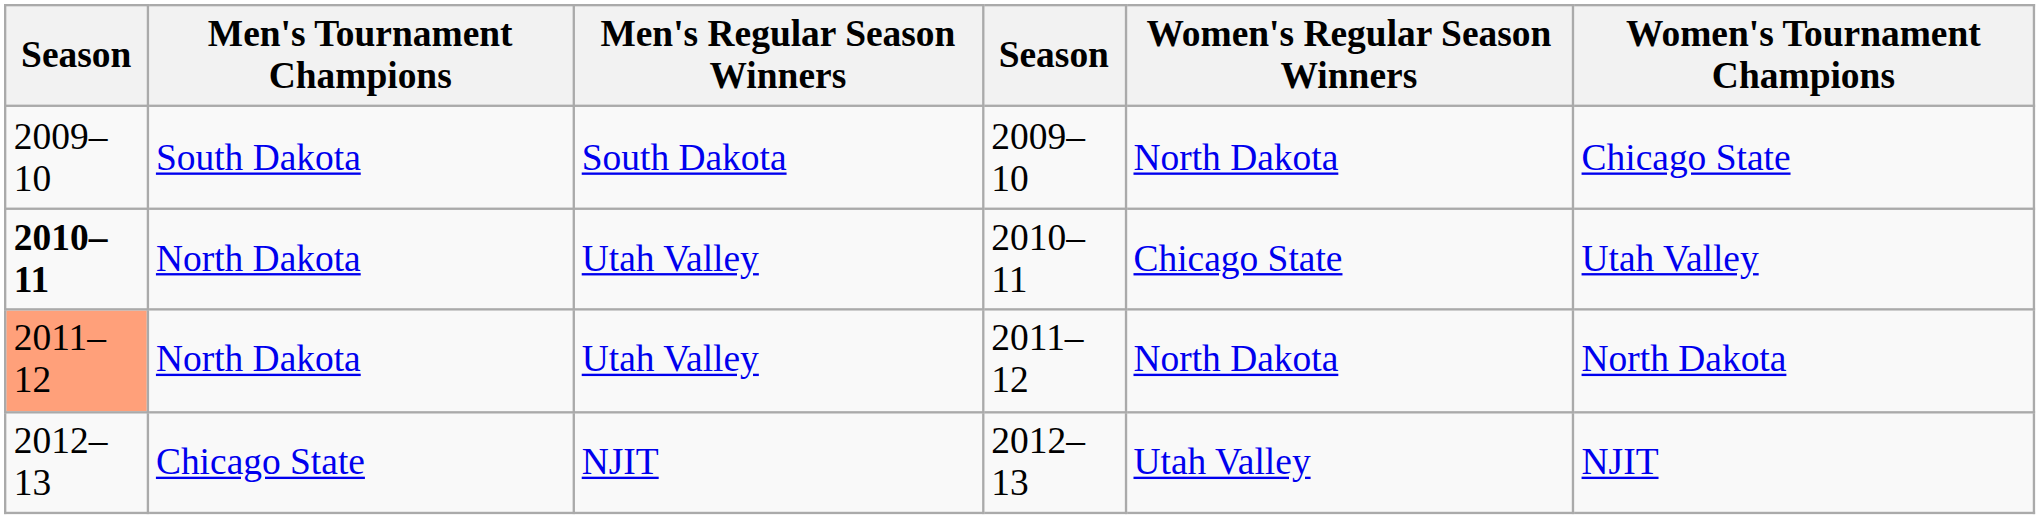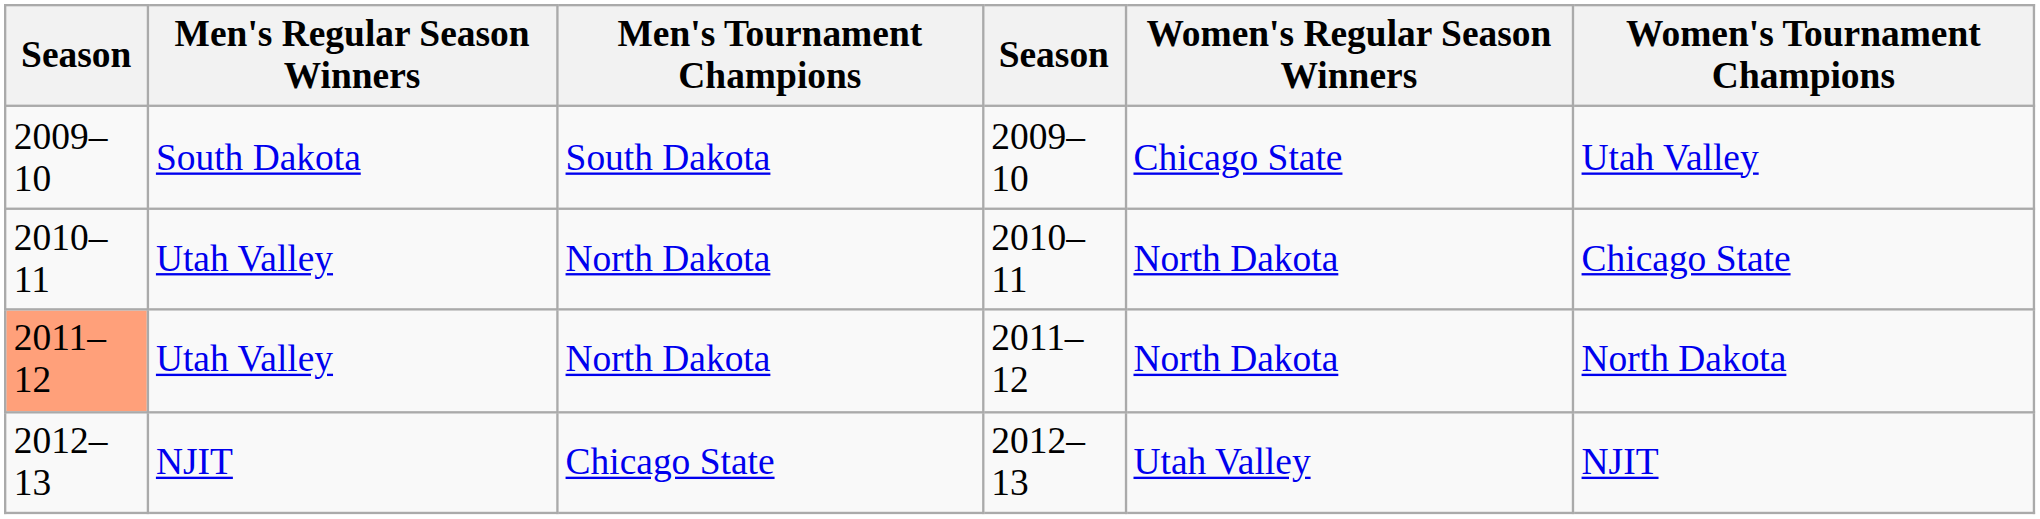columns swapped: (778, 55) <-> (360, 55)
(1236, 156) North Dakota -> (1238, 156) Chicago State
(1686, 156) Chicago State -> (1670, 156) Utah Valley
(61, 258) bold -> (61, 258) normal
(1238, 258) Chicago State -> (1236, 258) North Dakota
(1670, 258) Utah Valley -> (1686, 258) Chicago State
